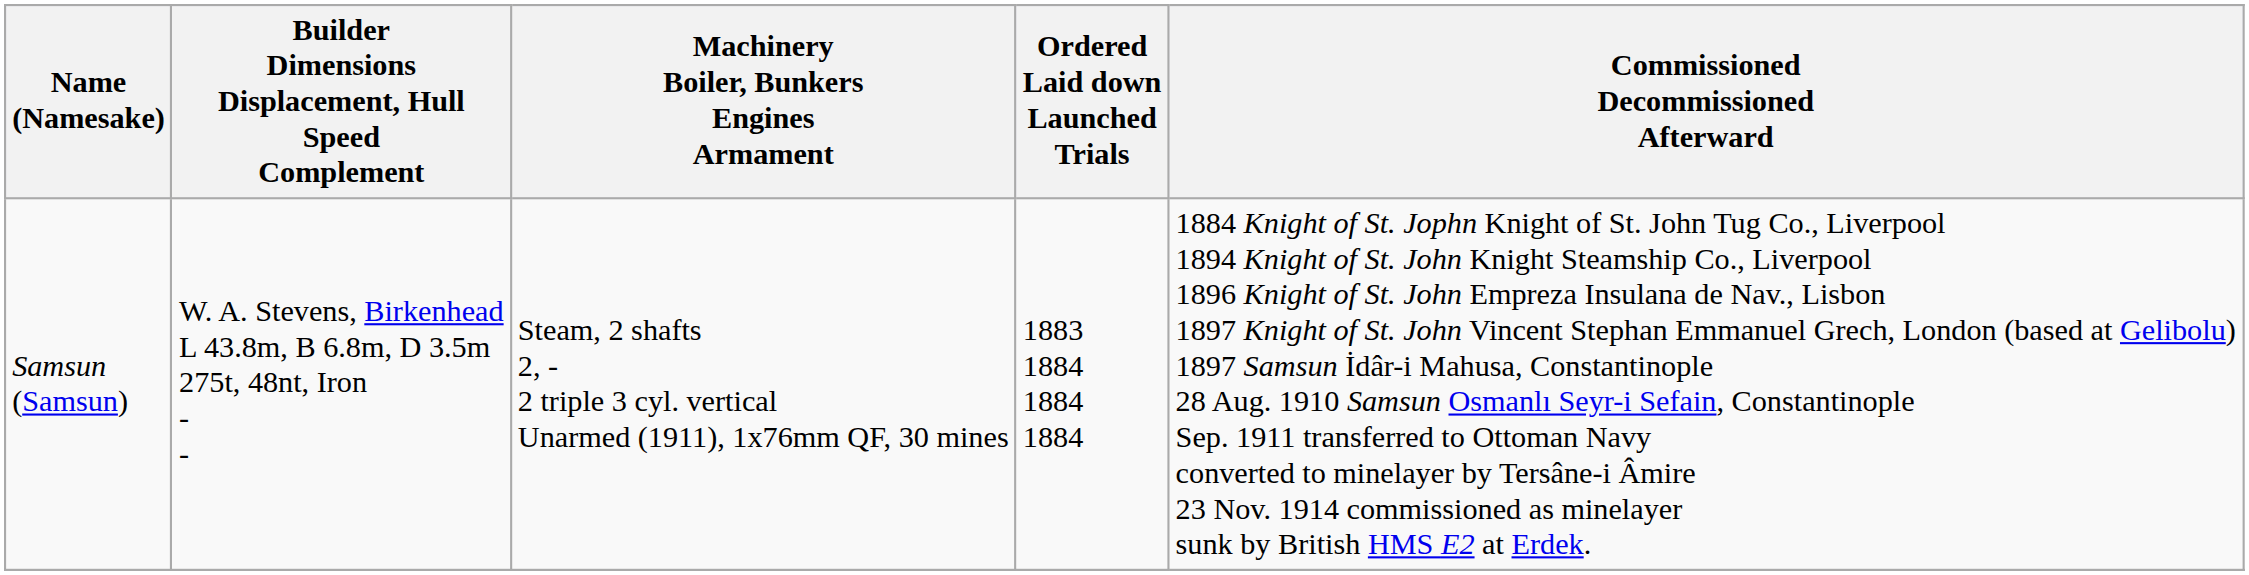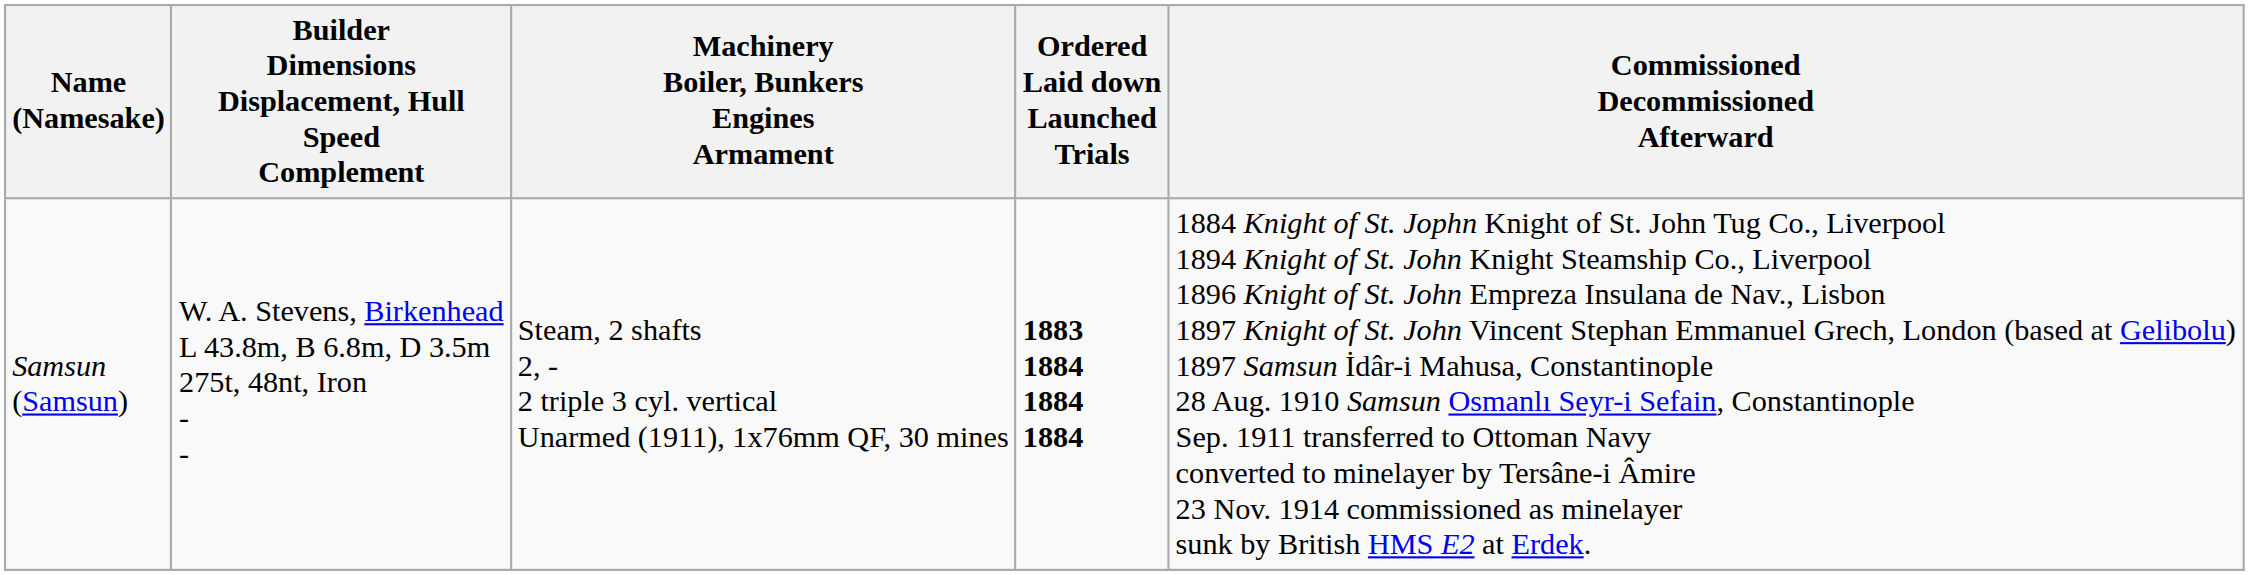(1053, 383) normal -> (1053, 383) bold
